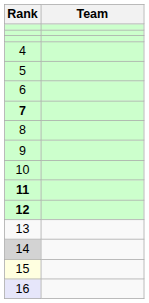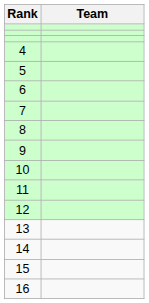(23, 110) bold -> (23, 110) normal
(23, 189) bold -> (23, 189) normal
(23, 209) bold -> (23, 209) normal
(23, 249) lightgrey background -> (23, 249) no background
(23, 269) lightyellow background -> (23, 269) no background
(23, 288) lavender background -> (23, 288) no background
